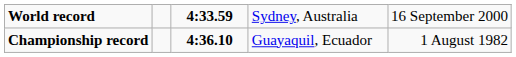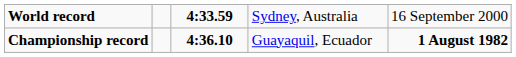(464, 40) normal -> (463, 40) bold
